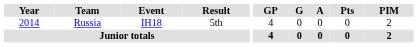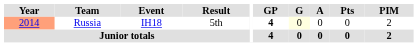(29, 23) no background -> (29, 23) lightsalmon background
(271, 23) normal -> (271, 23) bold
(299, 23) no background -> (299, 23) lightyellow background
